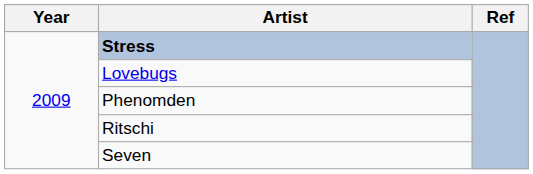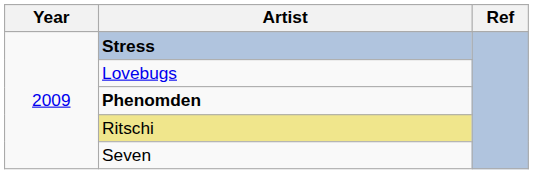(149, 100) normal -> (151, 100) bold
(128, 127) no background -> (128, 127) khaki background
